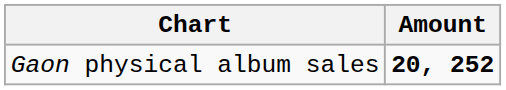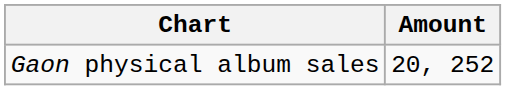(443, 65) bold -> (443, 65) normal
